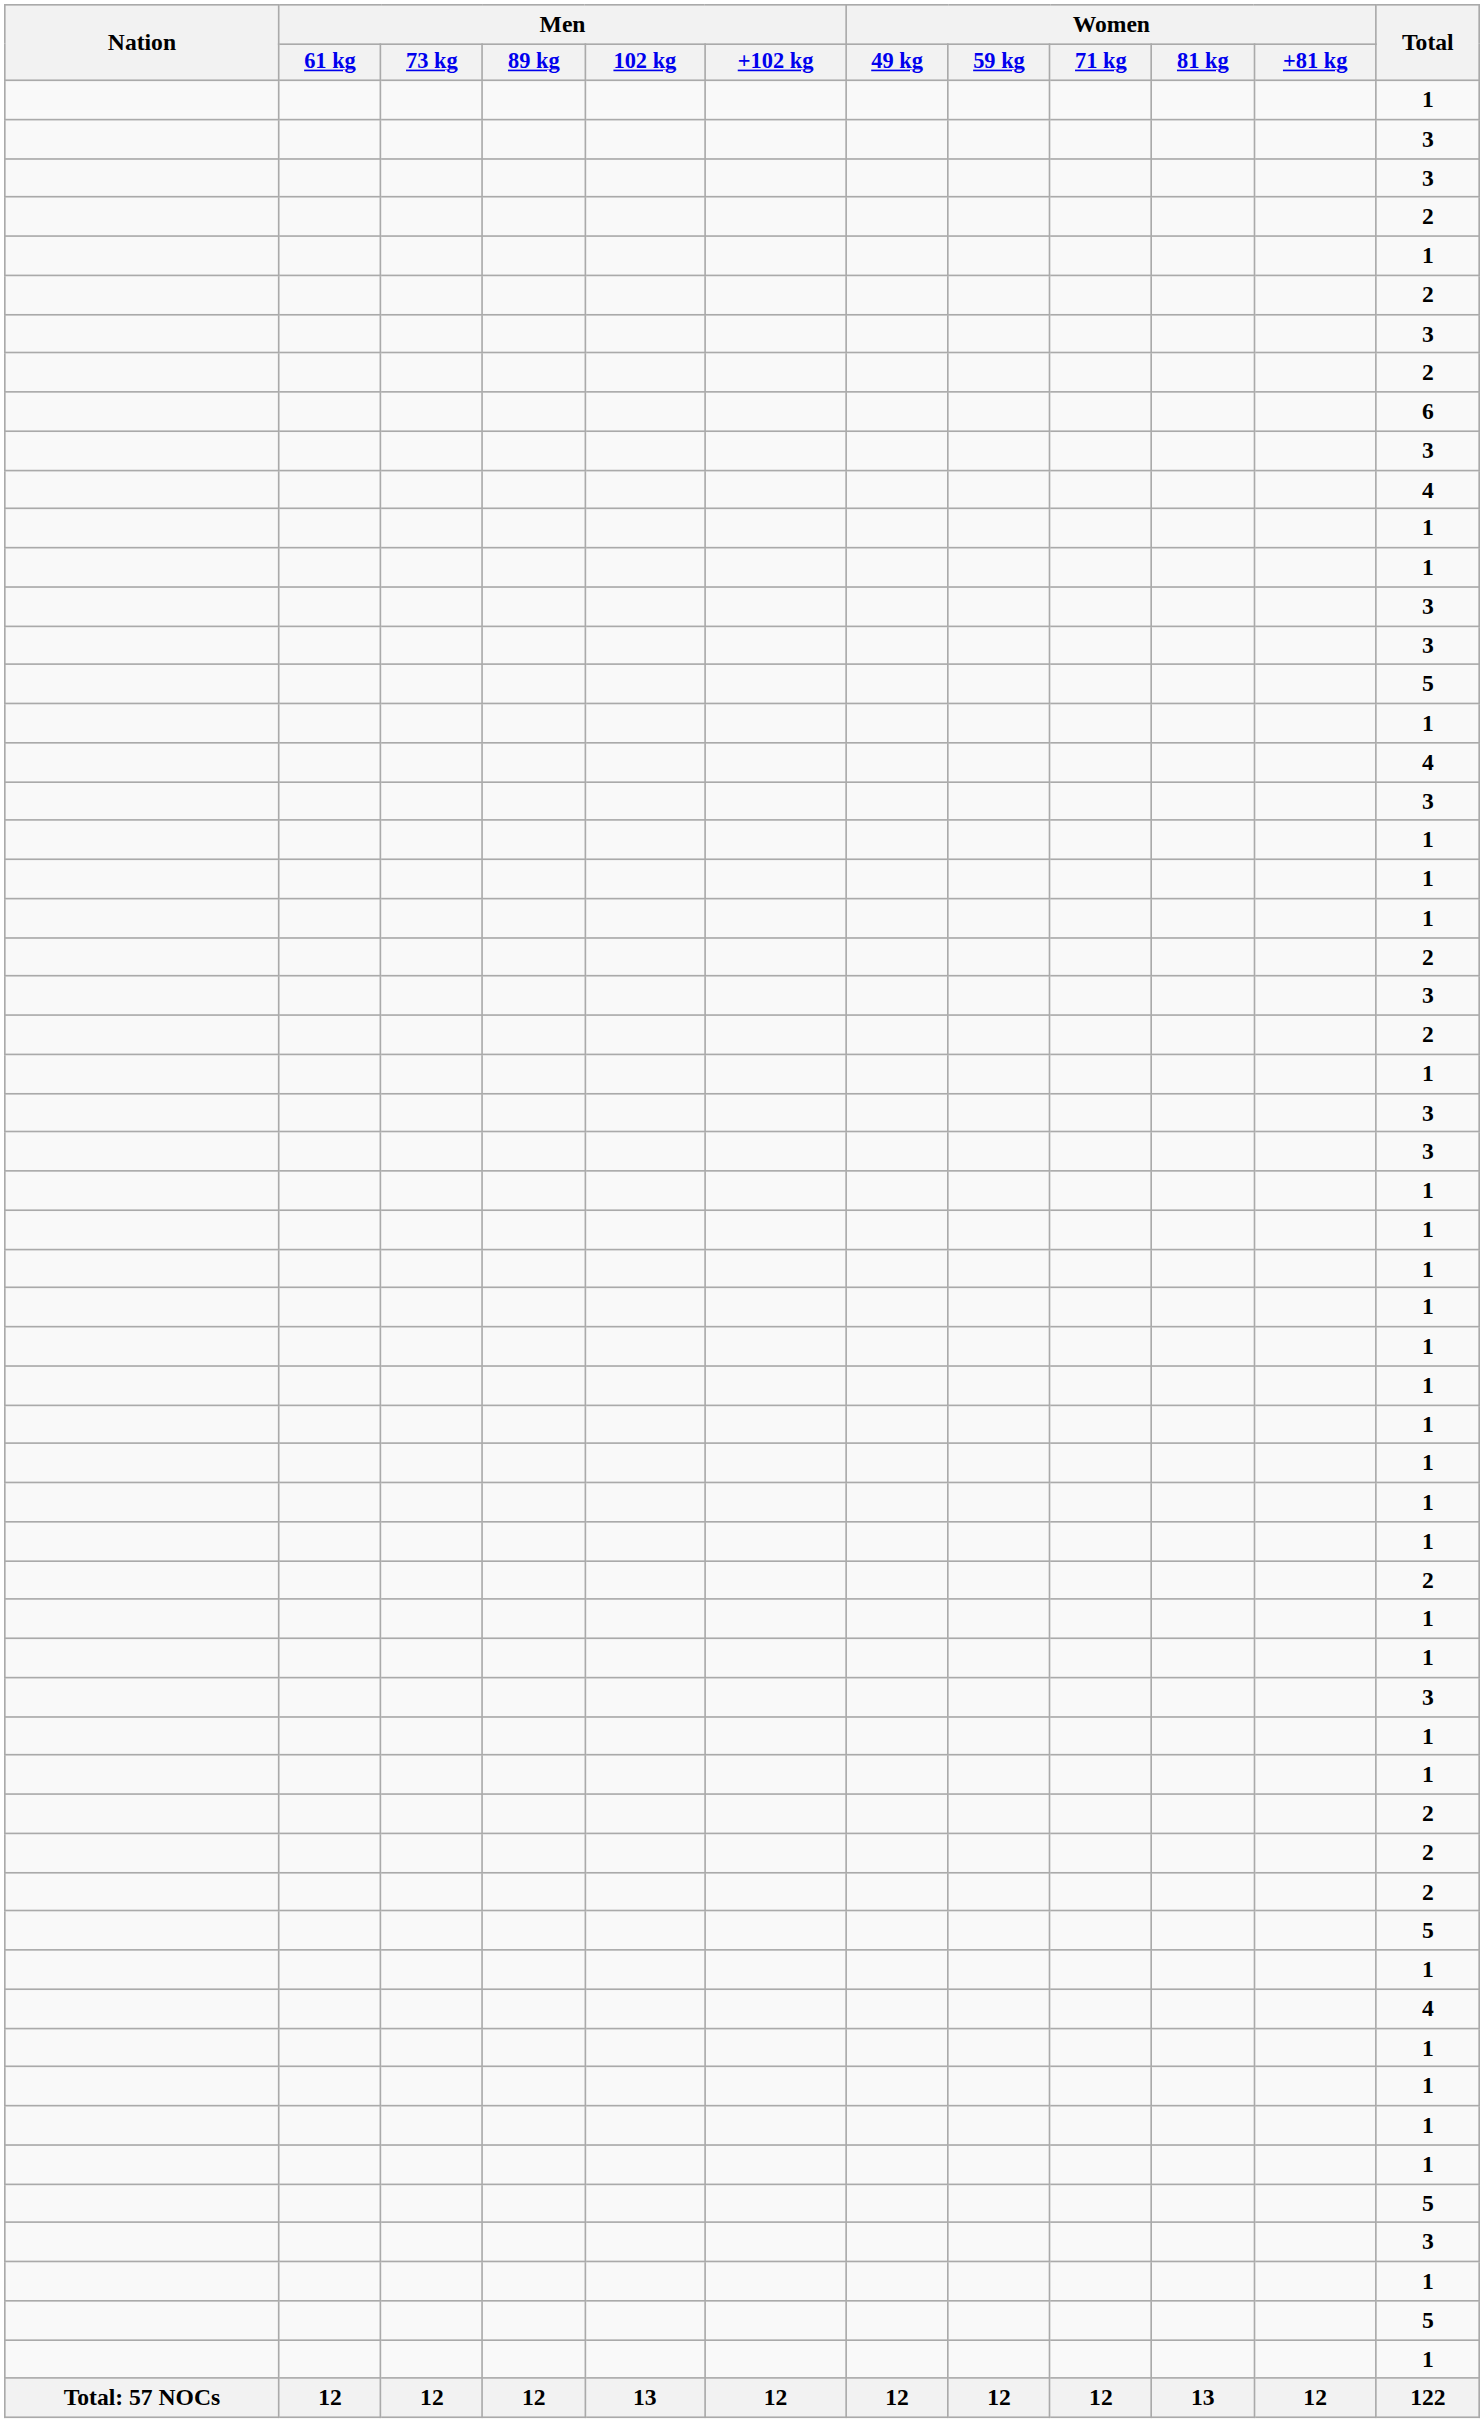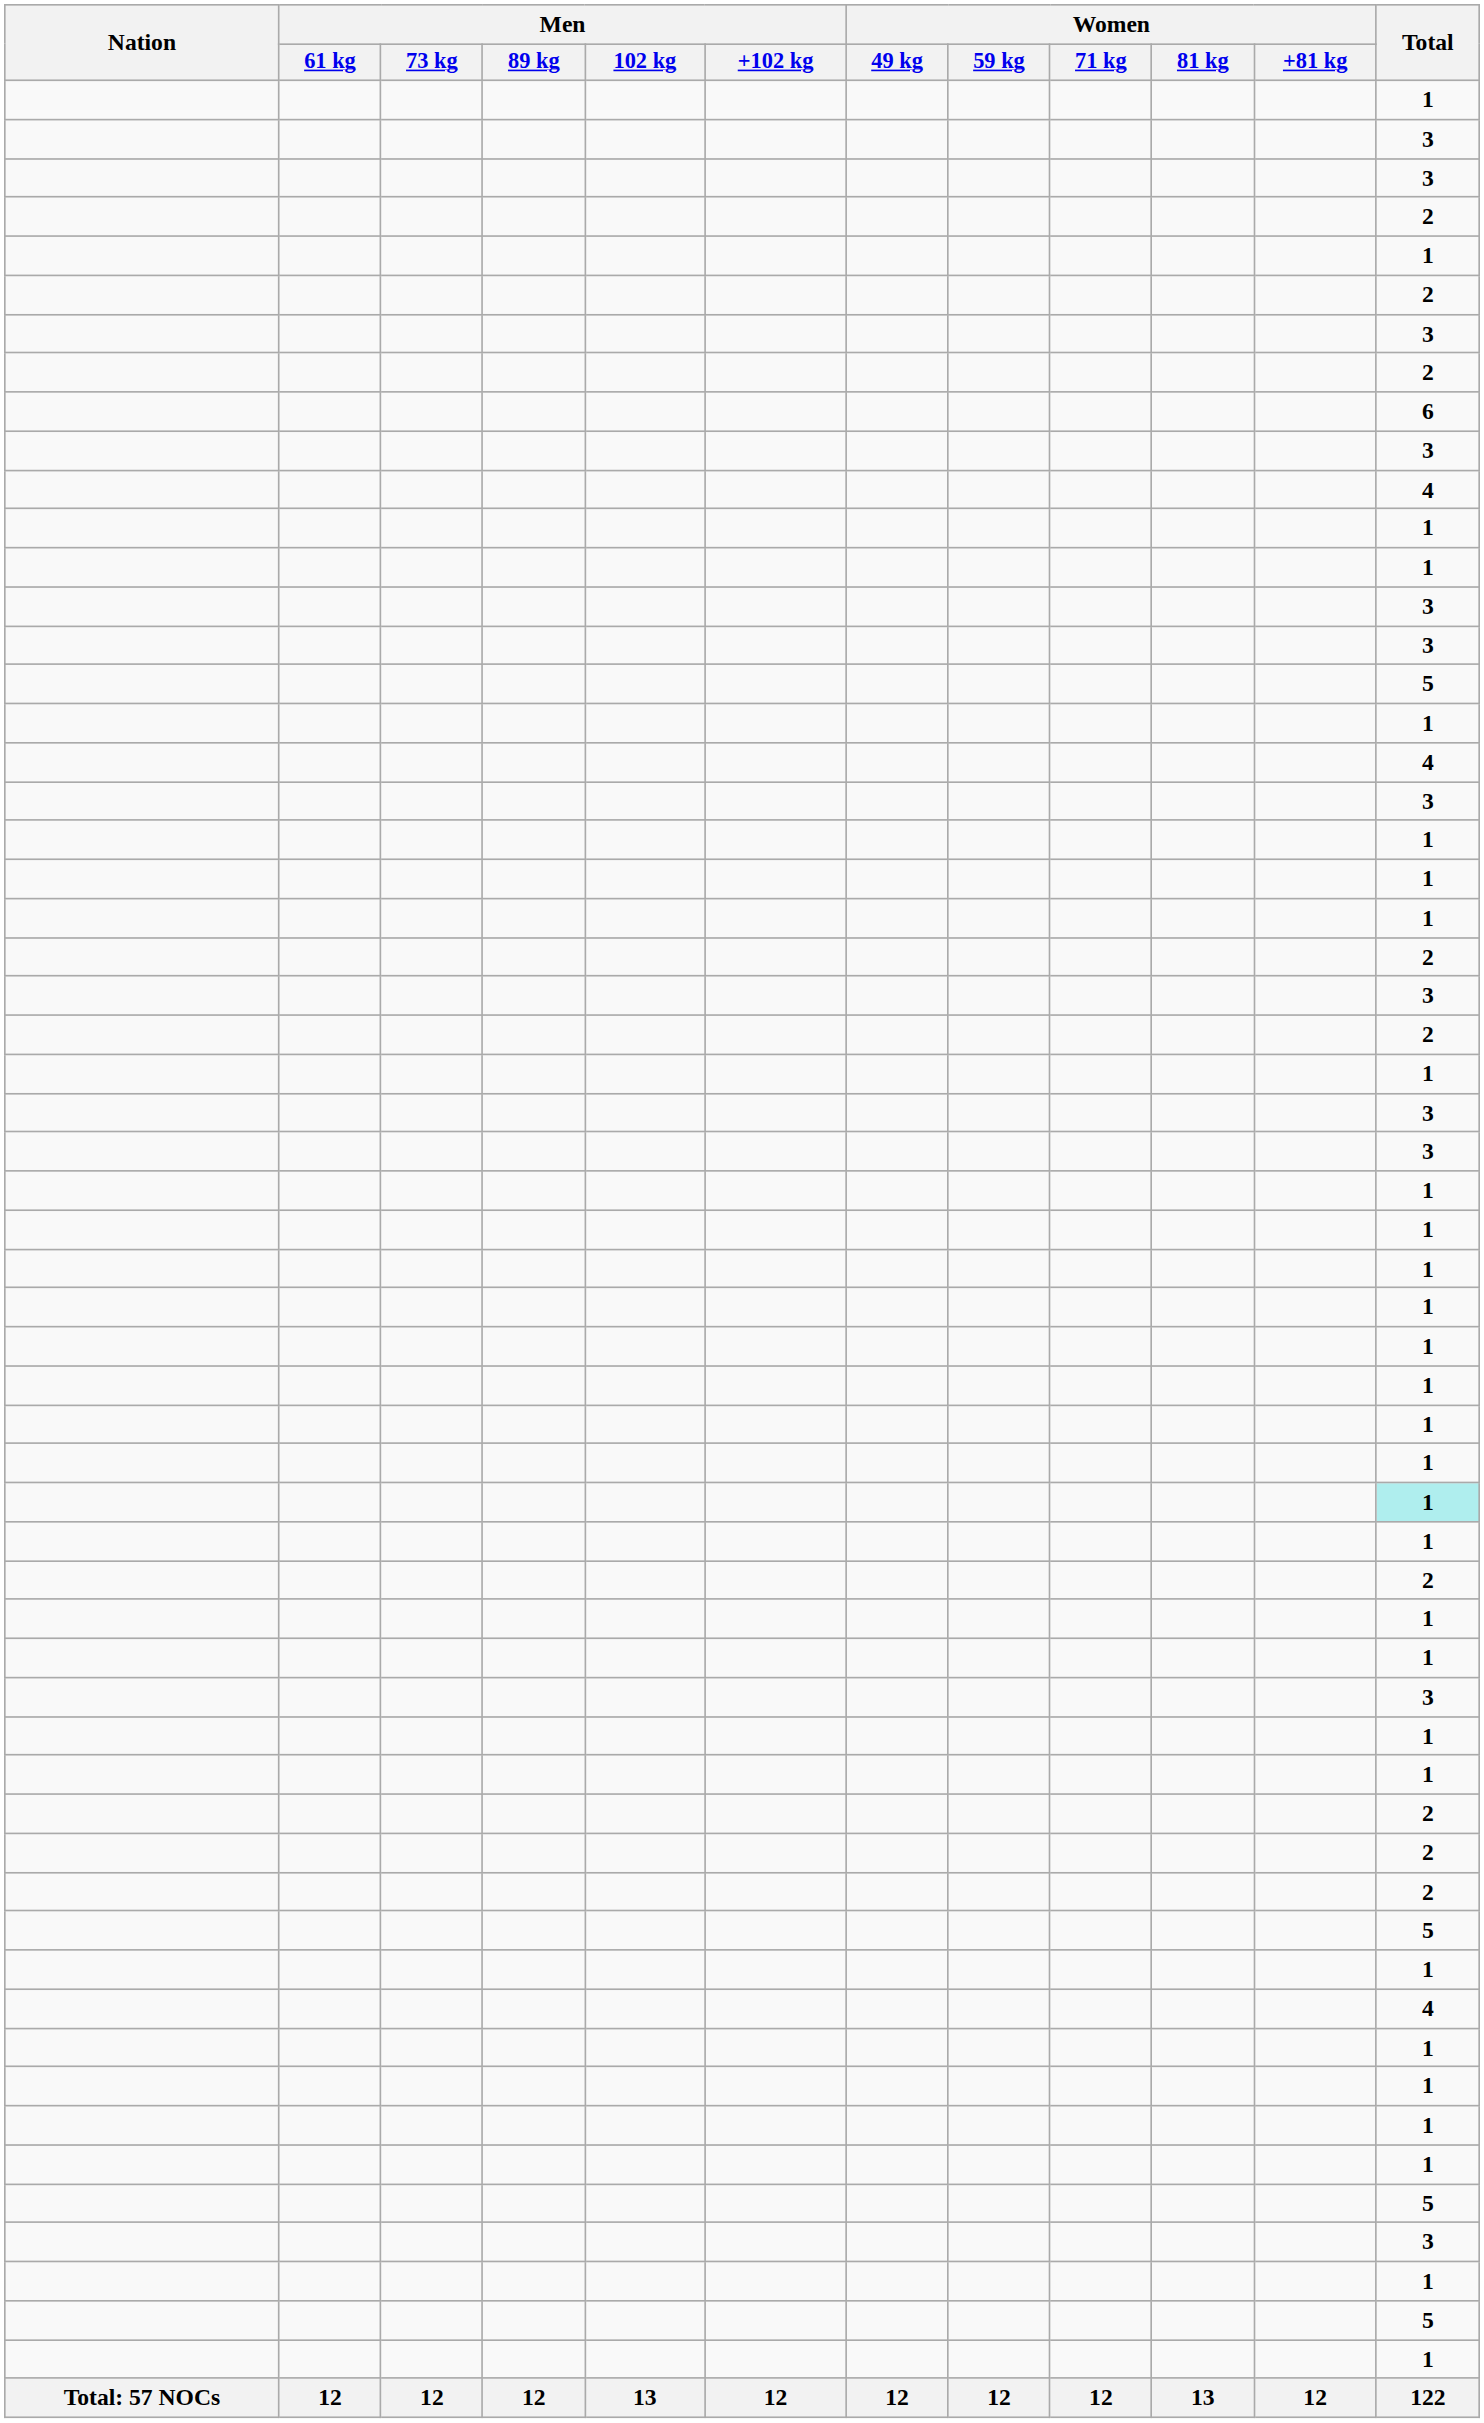(1428, 1502) no background -> (1428, 1502) paleturquoise background
